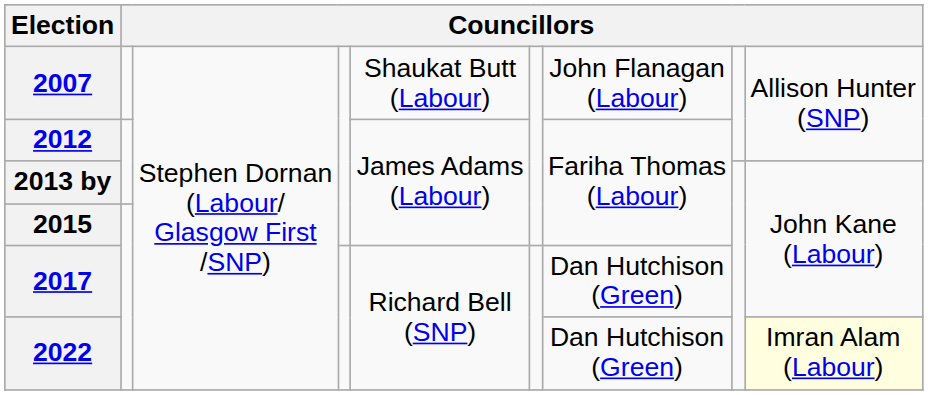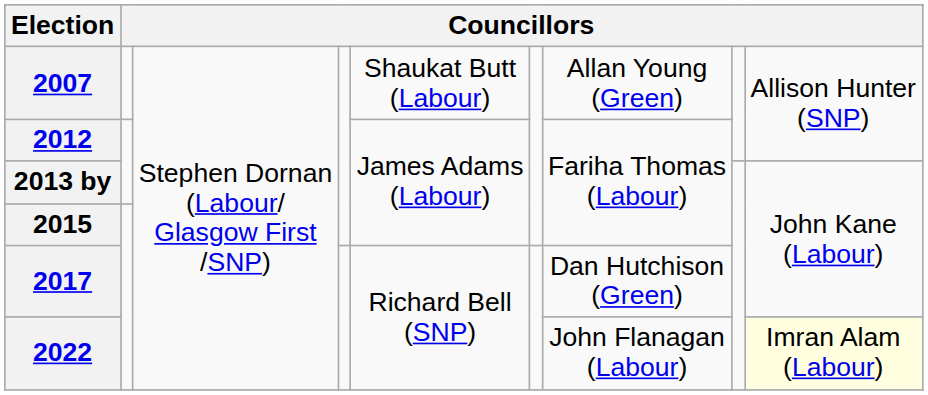(637, 82) John Flanagan (Labour) -> (637, 82) Allan Young (Green)
(637, 352) Dan Hutchison (Green) -> (637, 352) John Flanagan (Labour)
